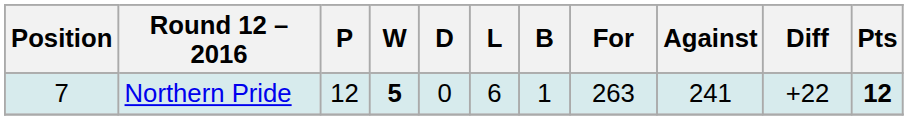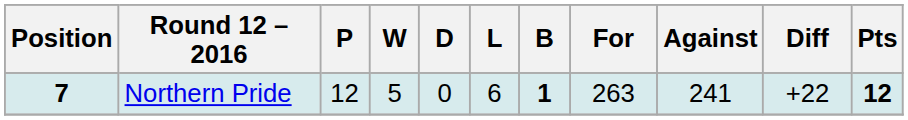(62, 94) normal -> (62, 94) bold
(395, 94) bold -> (395, 94) normal
(544, 94) normal -> (544, 94) bold
